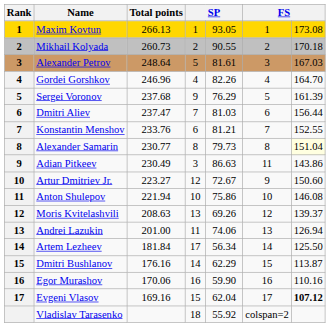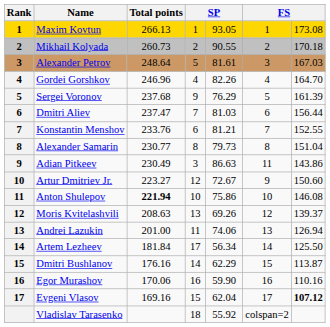(308, 146) lightyellow background -> (308, 146) no background
(156, 197) normal -> (156, 197) bold
